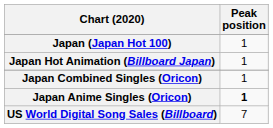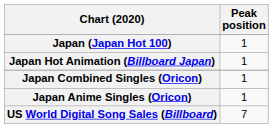(244, 97) bold -> (244, 97) normal
